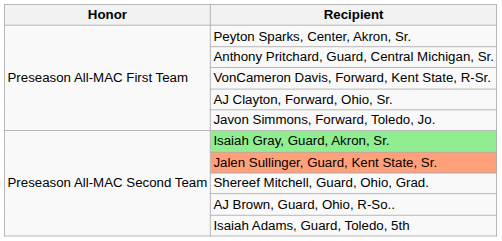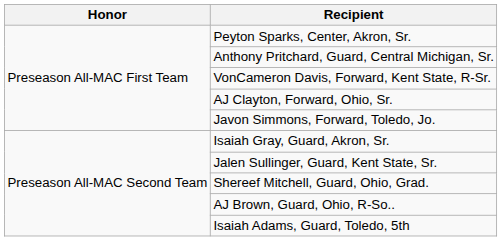(301, 141) lightgreen background -> (301, 141) no background
(325, 162) lightsalmon background -> (325, 162) no background
